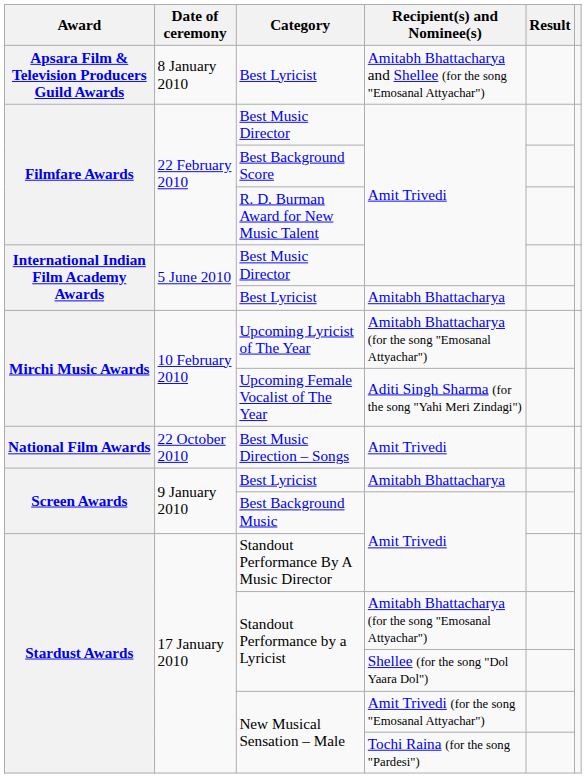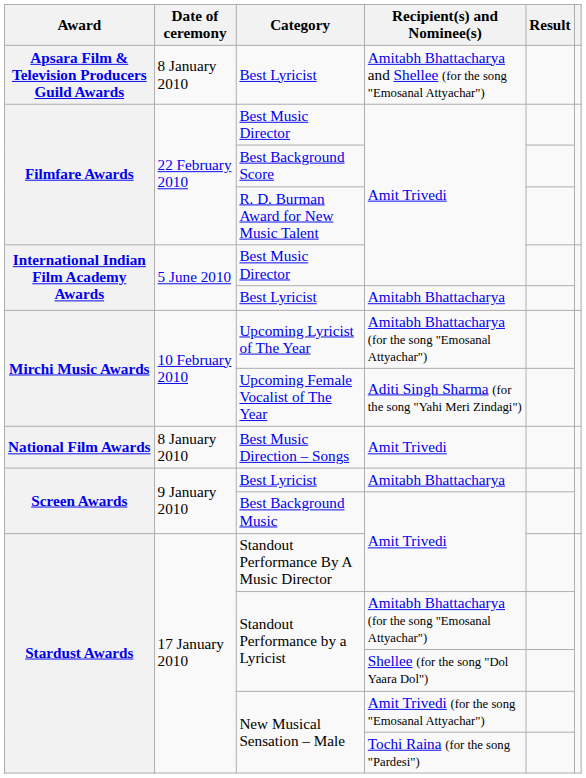(192, 447) 22 October 2010 -> (187, 447) 8 January 2010
